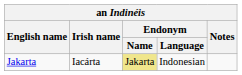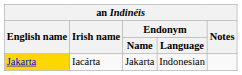(21, 62) no background -> (21, 62) gold background
(140, 62) khaki background -> (140, 62) no background
